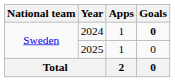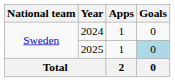(153, 31) bold -> (153, 31) normal
(153, 49) no background -> (153, 49) lightblue background
